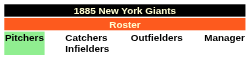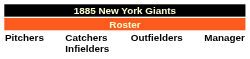(24, 38) lightgreen background -> (24, 38) no background
